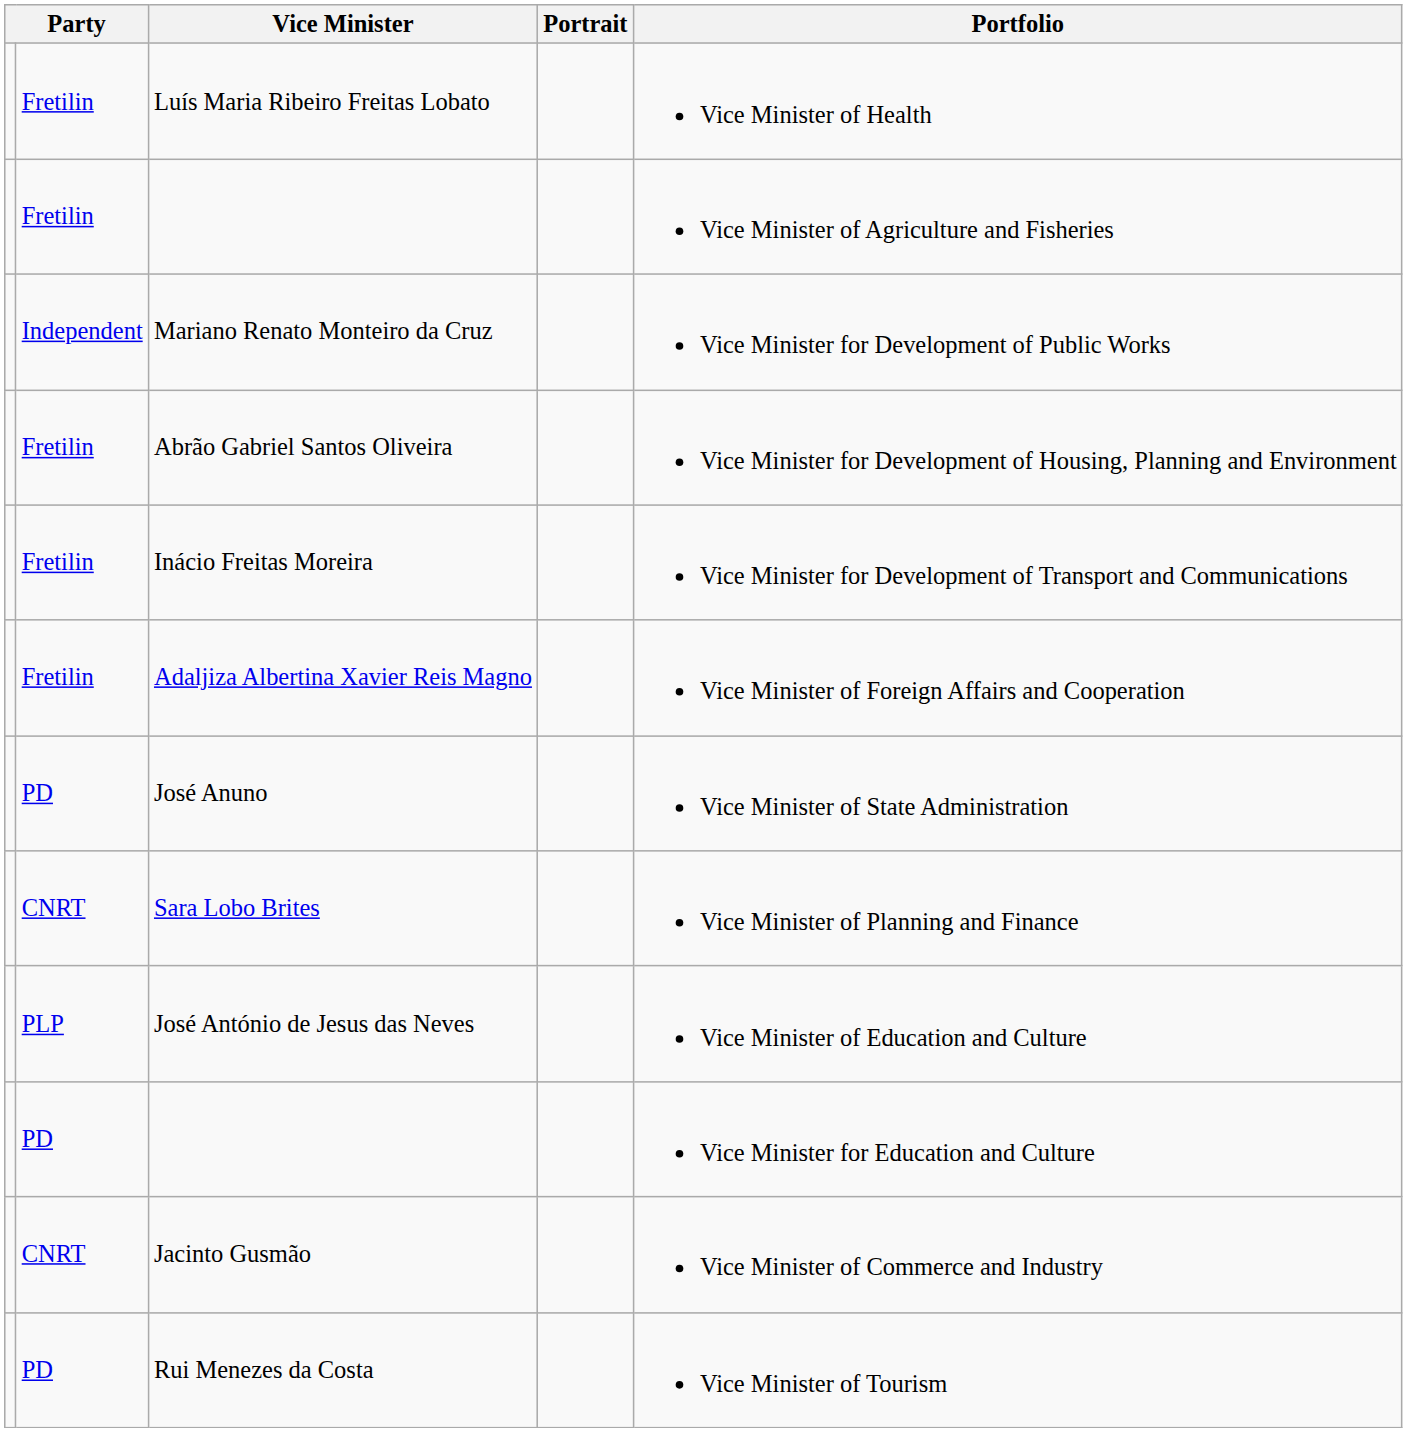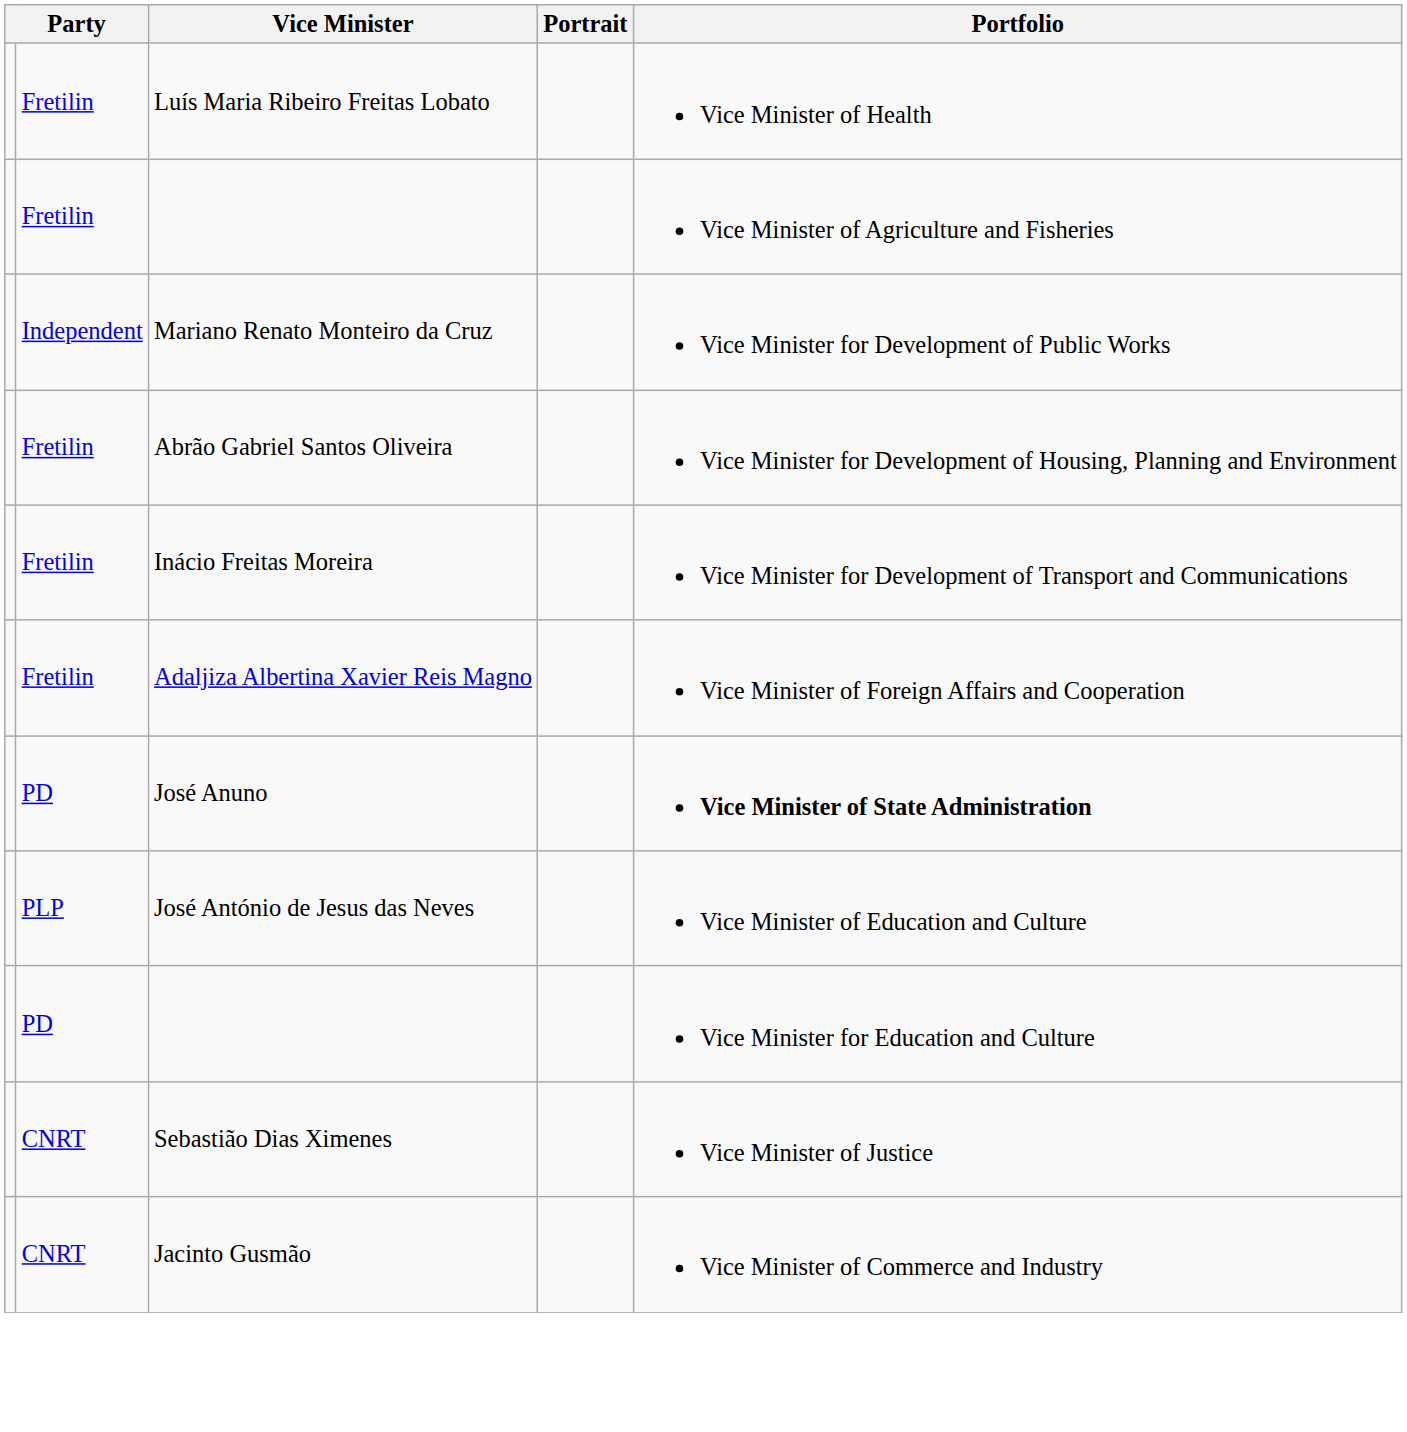(1018, 807) normal -> (1018, 807) bold
- row: (54, 908)
+ row: (54, 1138)
- row: (37, 1369)
